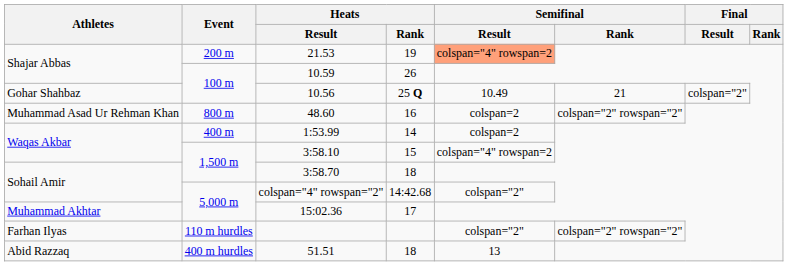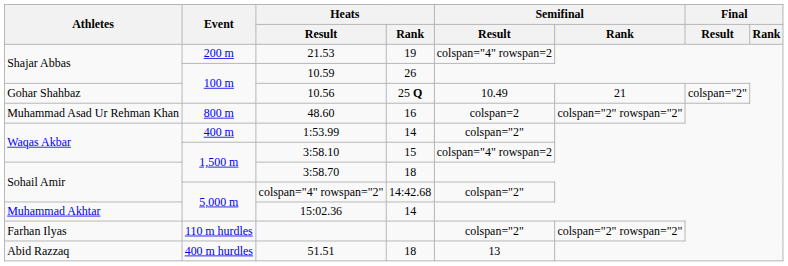(494, 54) lightsalmon background -> (494, 54) no background
(494, 133) colspan=2 -> (494, 133) colspan="2"
(410, 211) 17 -> (410, 211) 14
